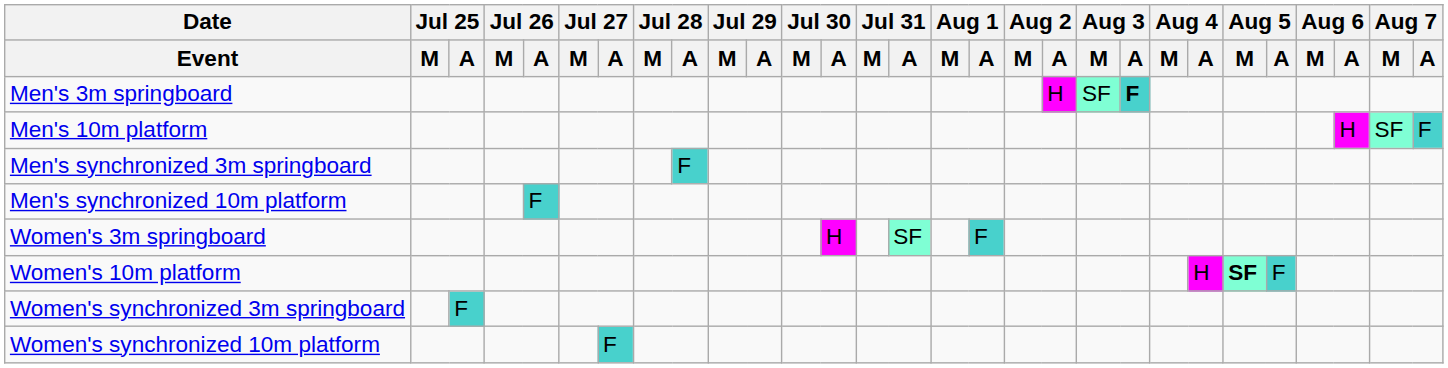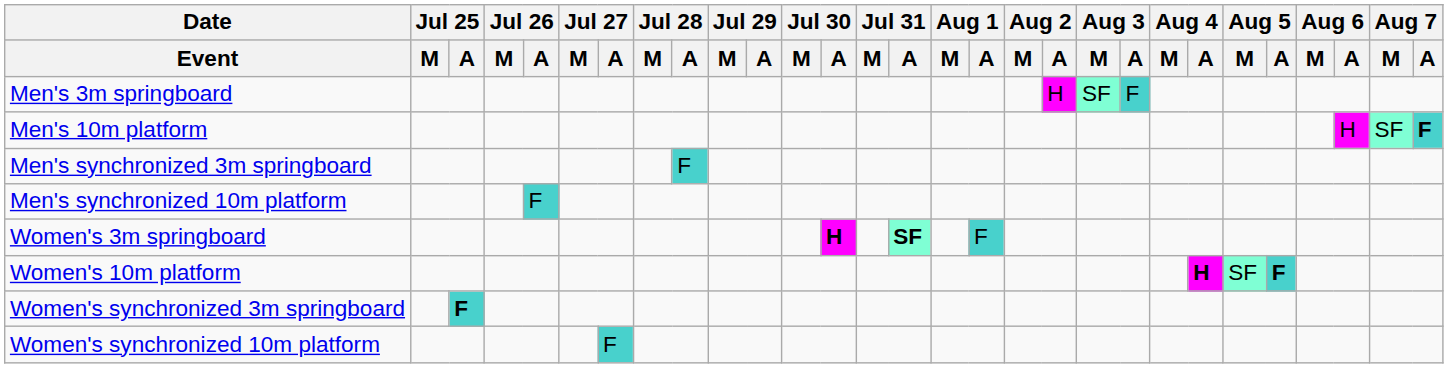(1132, 93) bold -> (1132, 93) normal
(1425, 129) normal -> (1425, 129) bold
(834, 237) normal -> (834, 237) bold
(908, 237) normal -> (908, 237) bold
(1201, 272) normal -> (1201, 272) bold
(1243, 272) bold -> (1243, 272) normal
(1279, 272) normal -> (1279, 272) bold
(461, 308) normal -> (461, 308) bold
